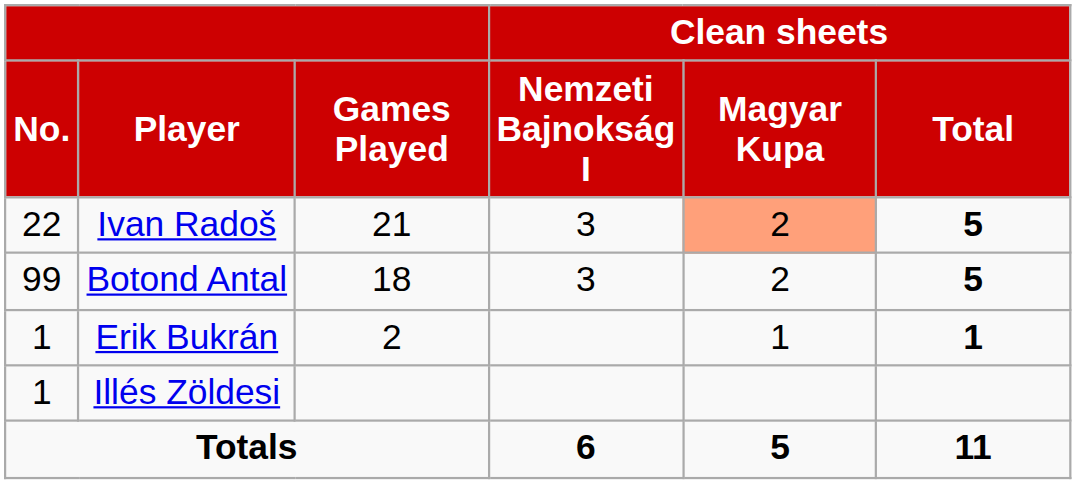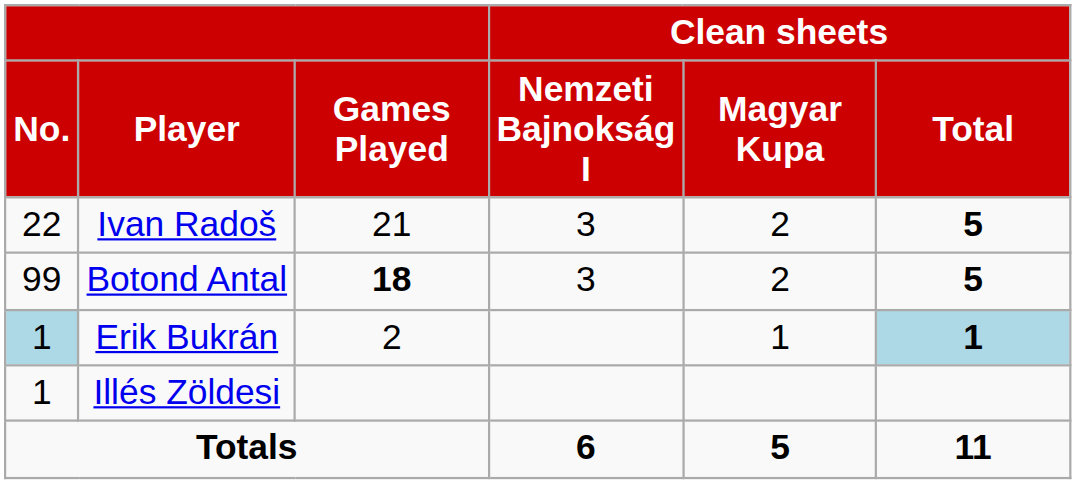(780, 224) lightsalmon background -> (780, 224) no background
(392, 280) normal -> (392, 280) bold
(42, 336) no background -> (42, 336) lightblue background
(973, 336) no background -> (973, 336) lightblue background
